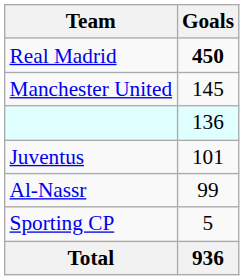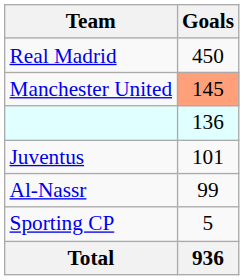(208, 55) bold -> (208, 55) normal
(208, 88) no background -> (208, 88) lightsalmon background
